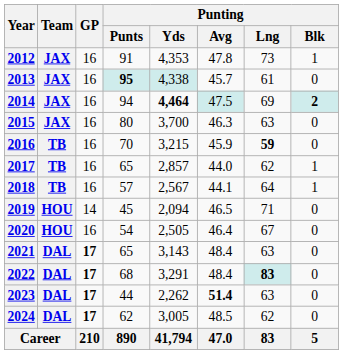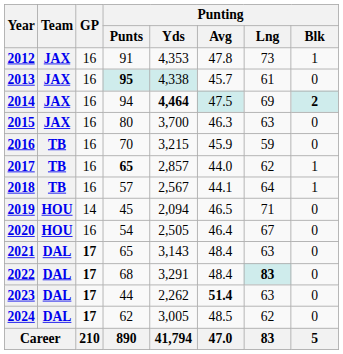(268, 144) bold -> (268, 144) normal
(126, 166) normal -> (126, 166) bold
